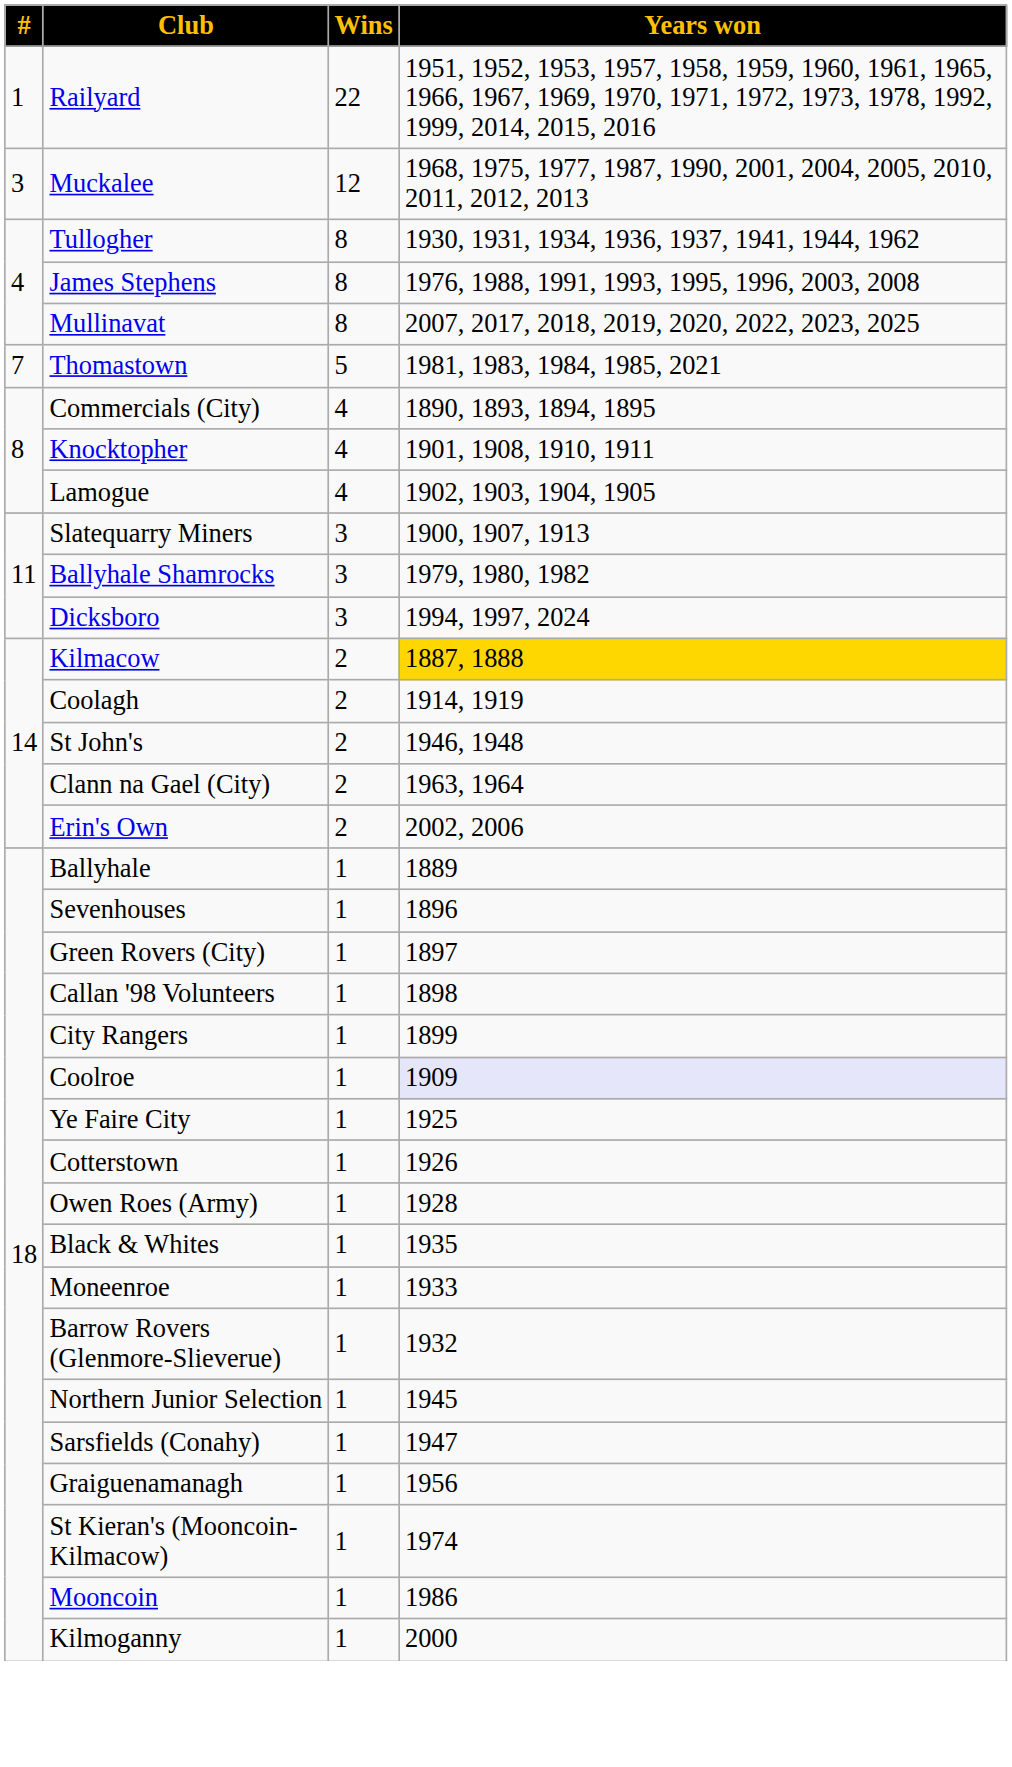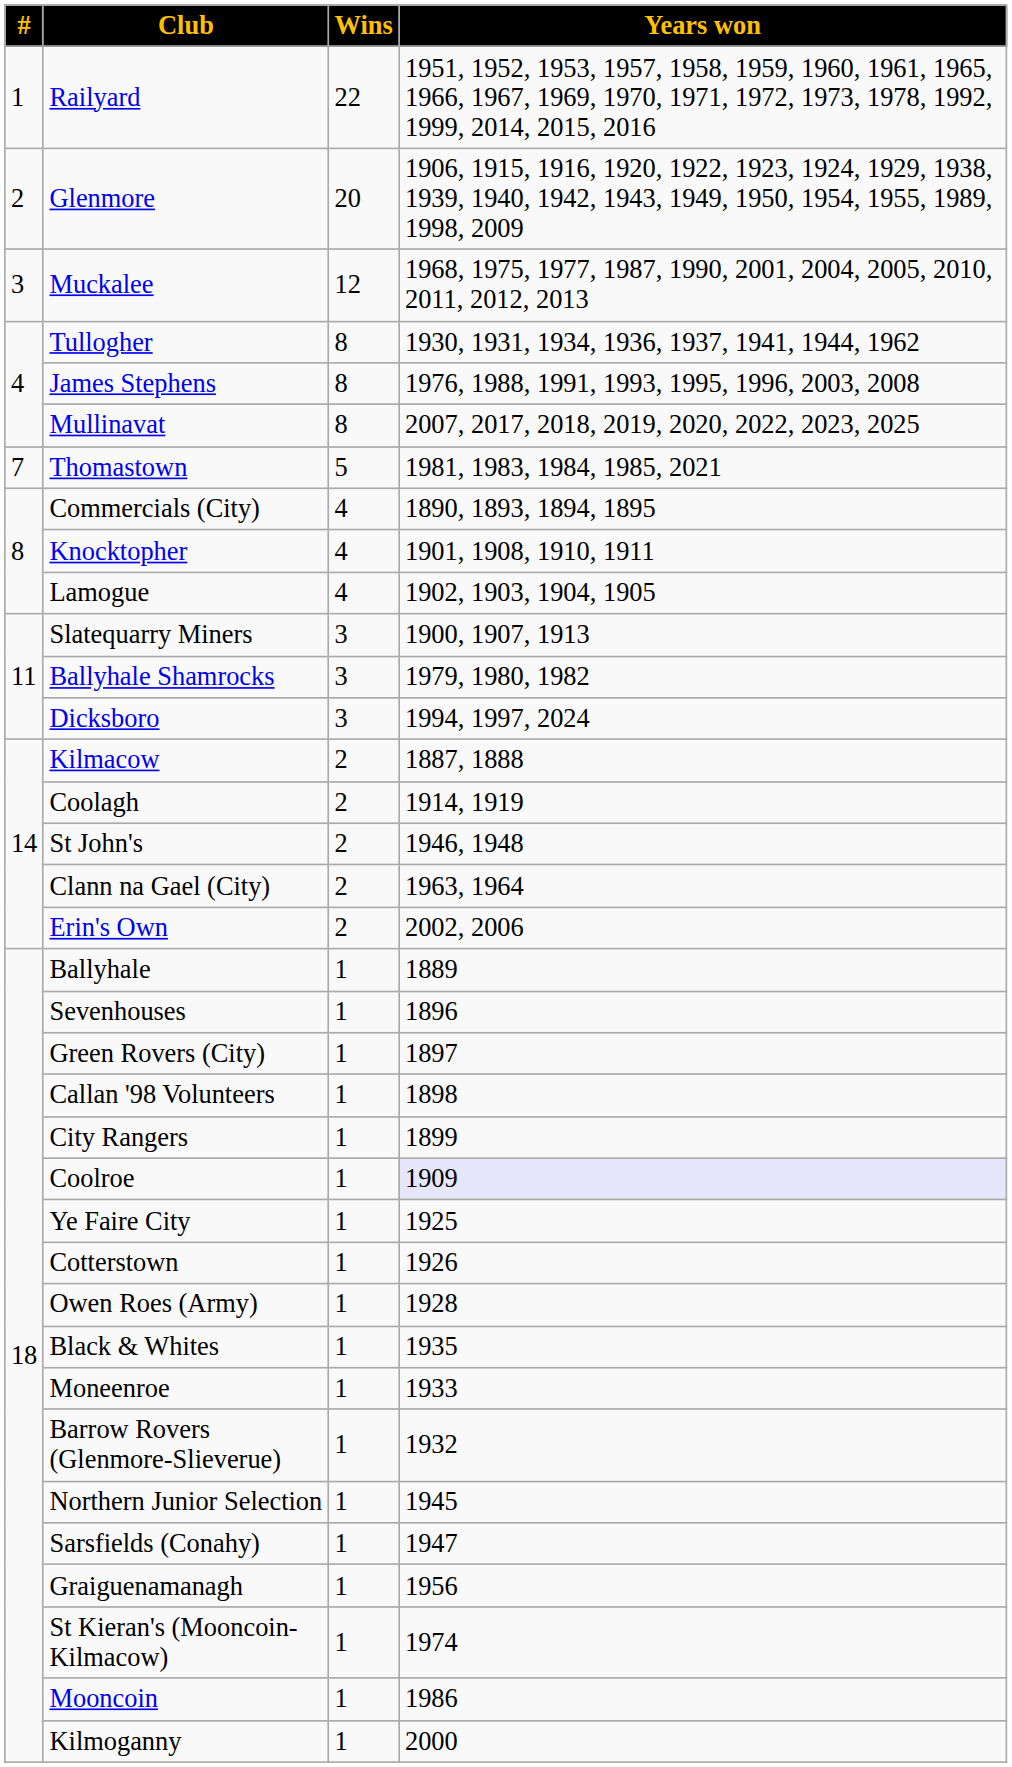+ row: (102, 198)
(464, 658) gold background -> (464, 760) no background
